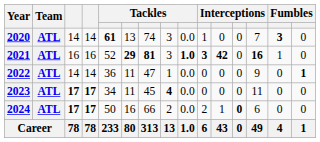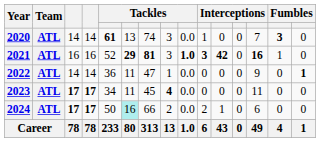(130, 110) no background -> (130, 110) paleturquoise background
(239, 110) bold -> (239, 110) normal
